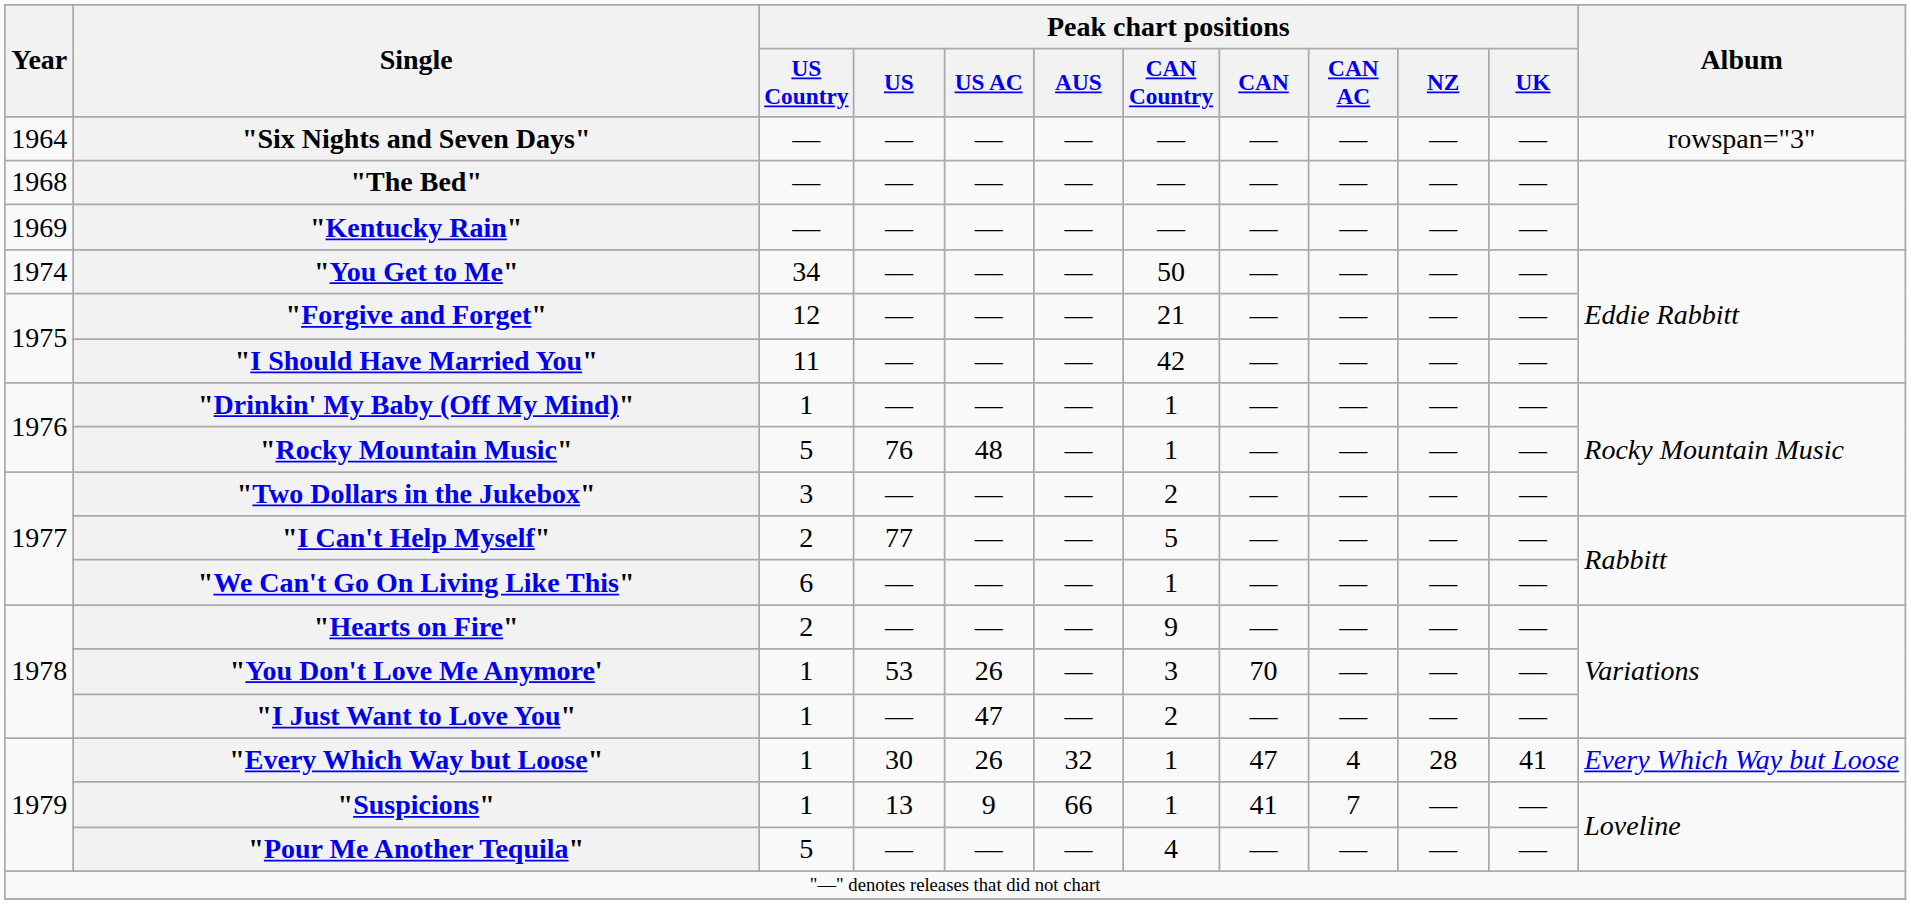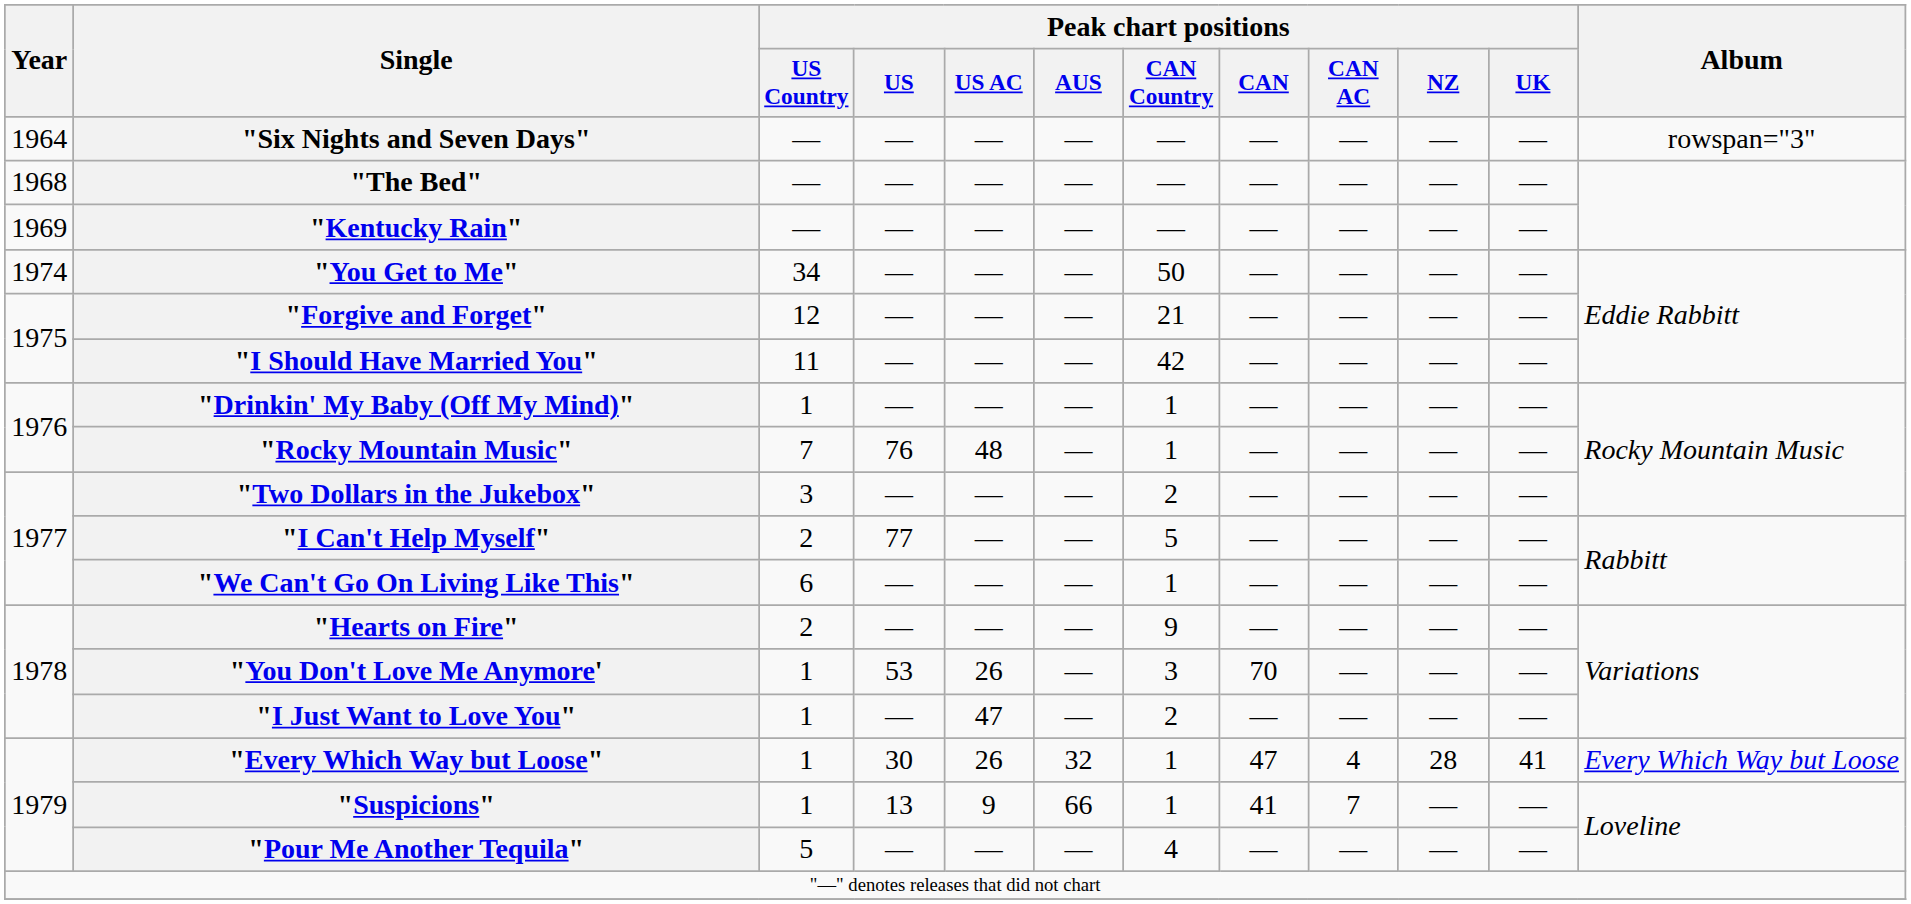(806, 448) 5 -> (806, 448) 7
